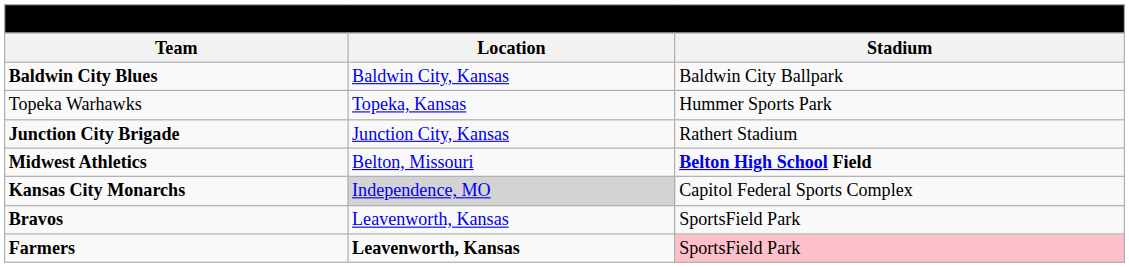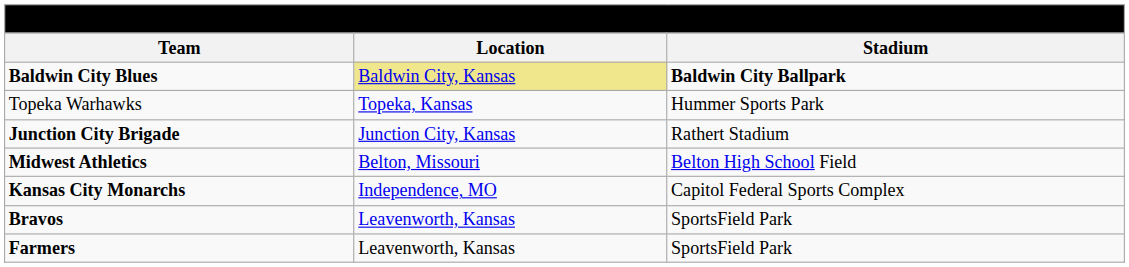(431, 76) no background -> (437, 76) khaki background
(761, 76) normal -> (758, 76) bold
(775, 162) bold -> (764, 162) normal
(421, 190) lightgrey background -> (428, 190) no background
(436, 248) bold -> (437, 248) normal
(740, 248) pink background -> (732, 248) no background
